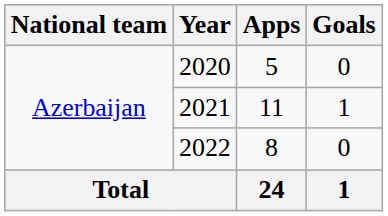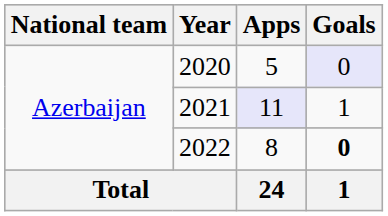(344, 66) no background -> (344, 66) lavender background
(272, 107) no background -> (272, 107) lavender background
(344, 148) normal -> (344, 148) bold
